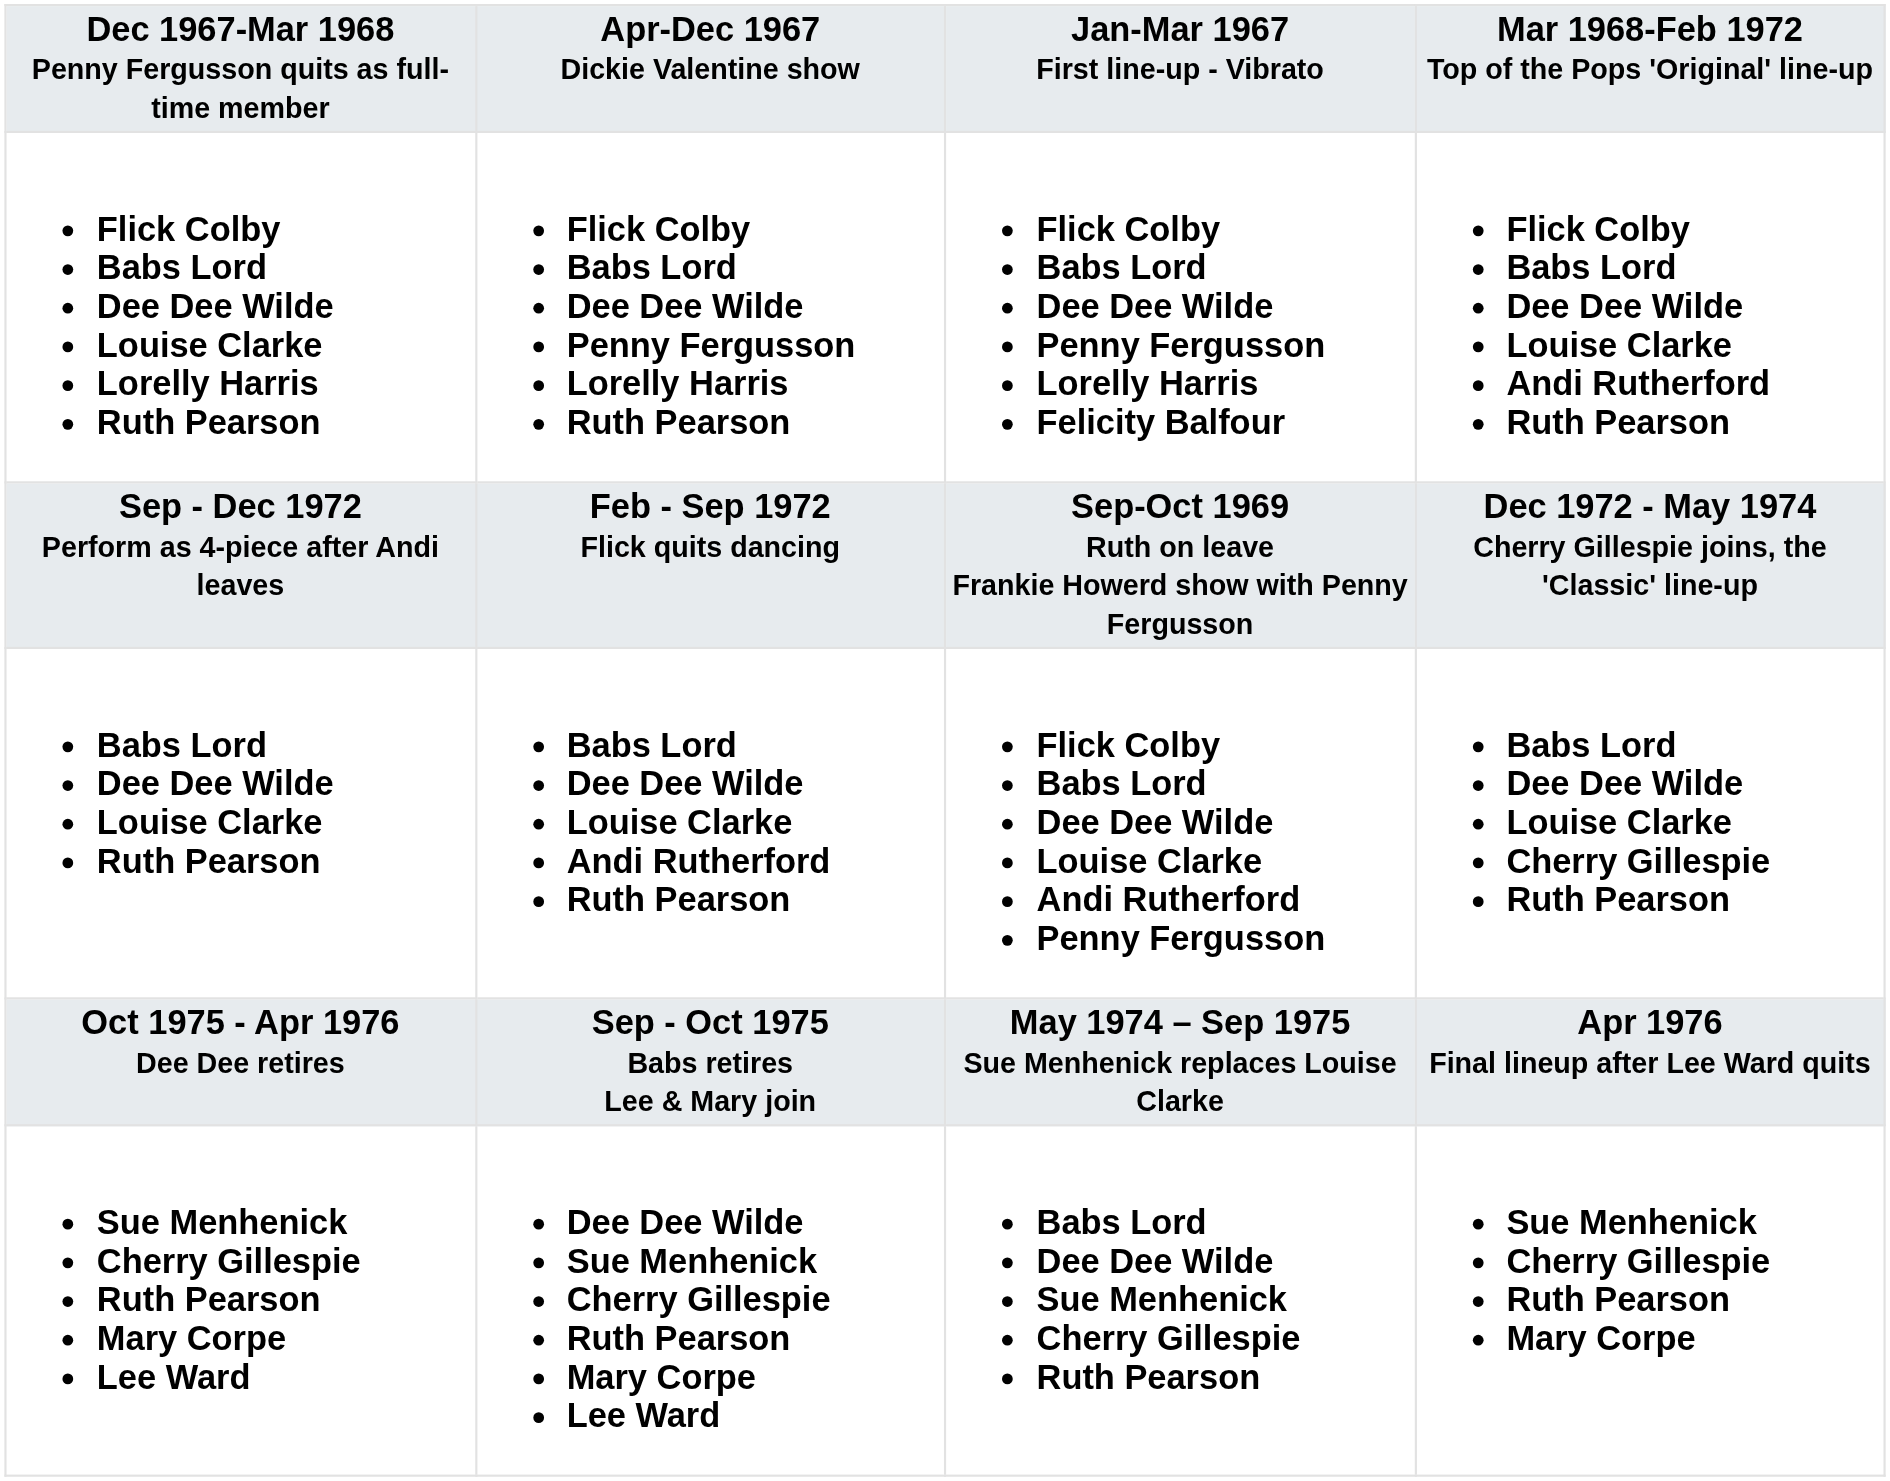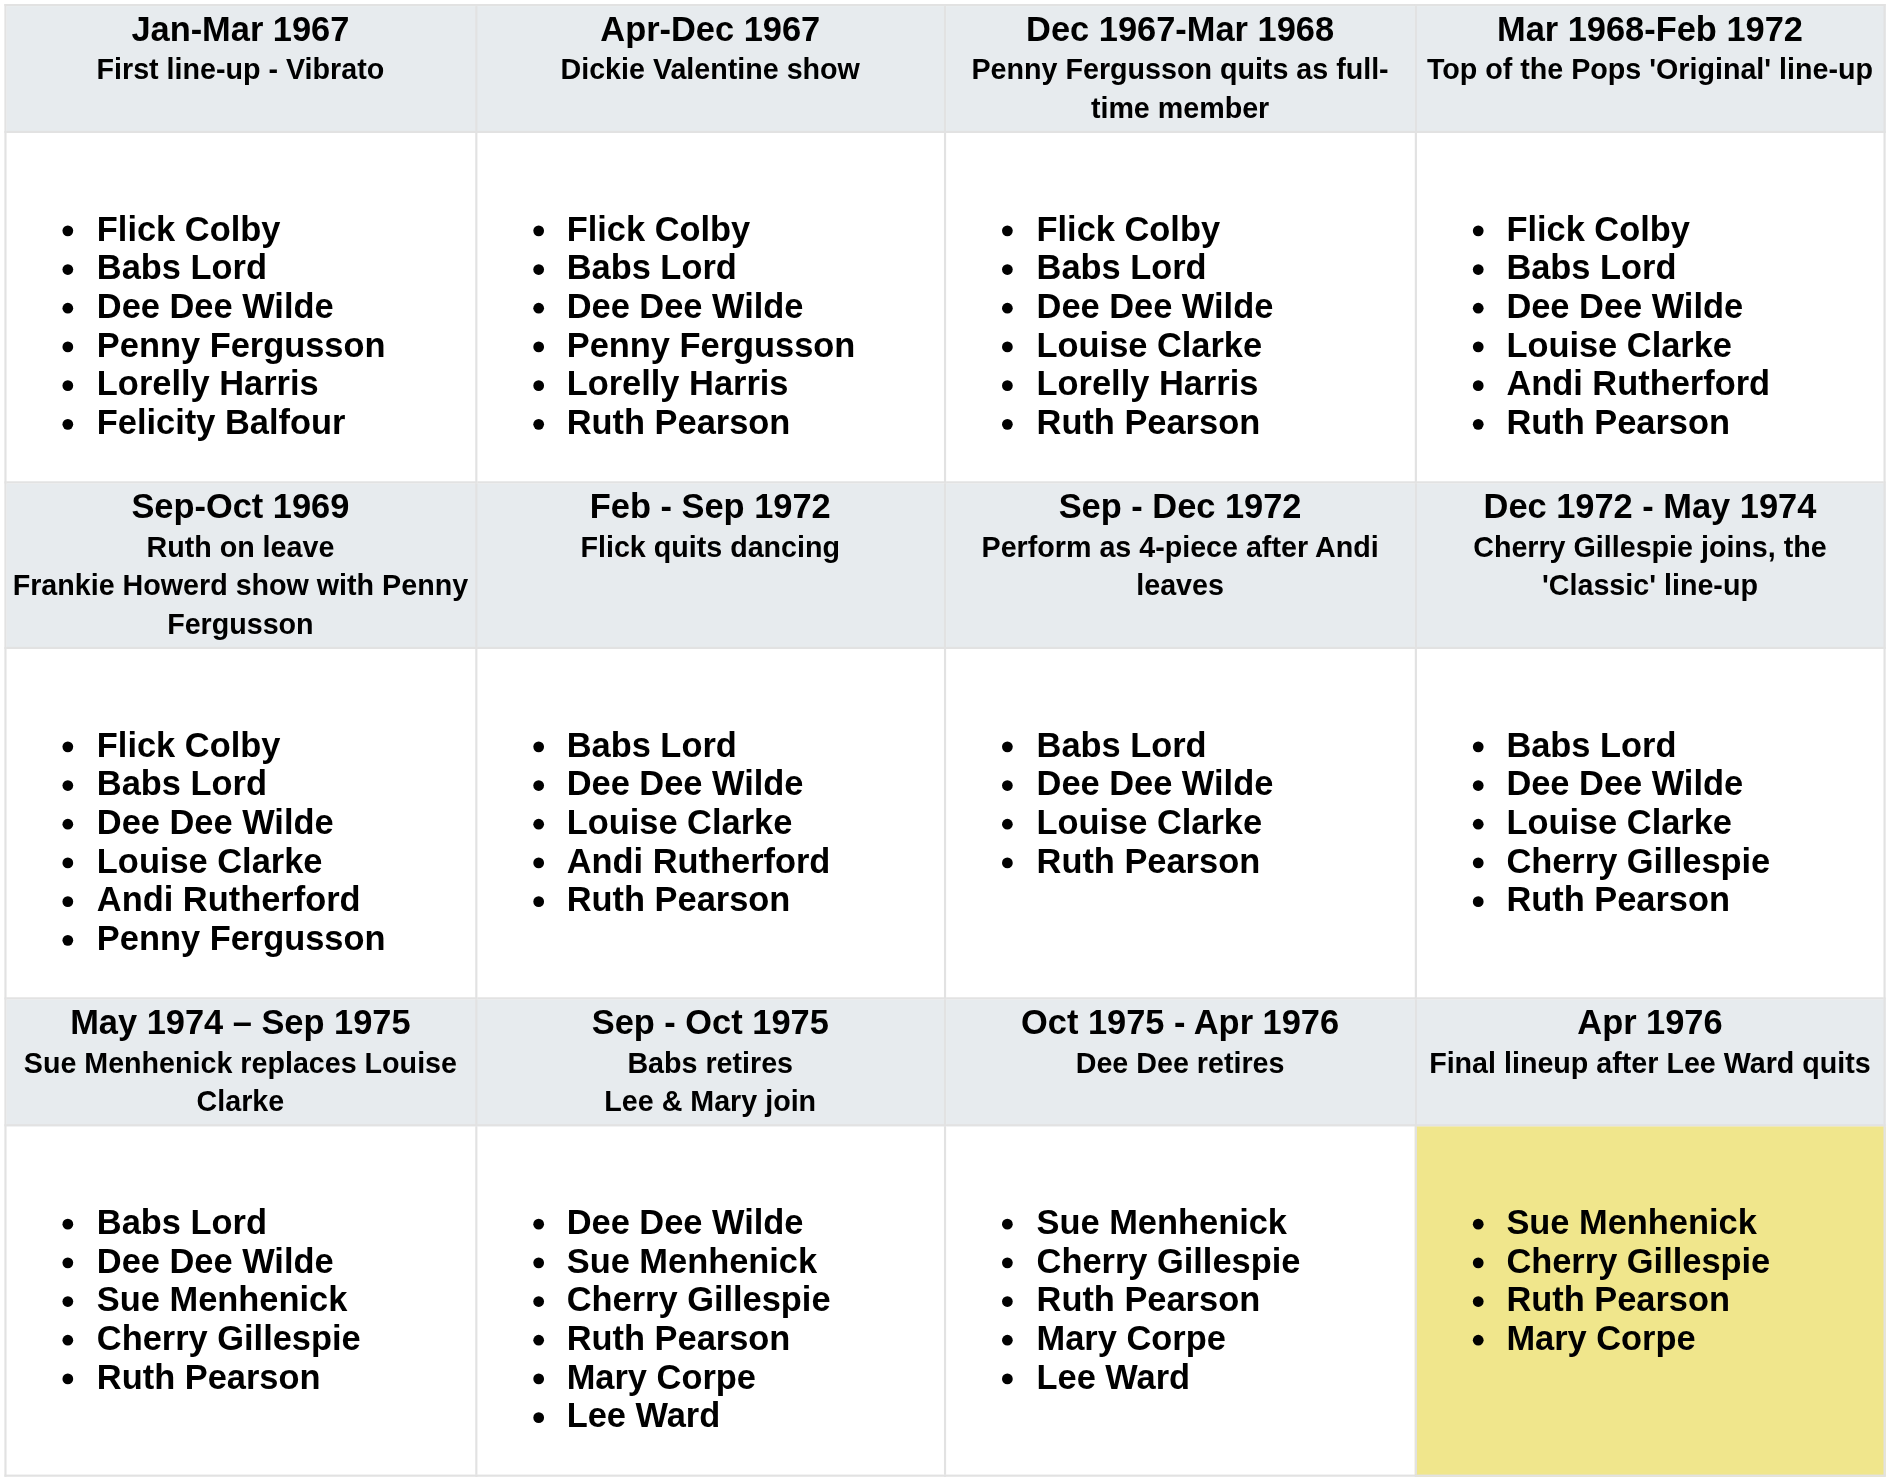columns swapped: (1180, 48) <-> (240, 67)
(1650, 1281) no background -> (1650, 1281) khaki background
